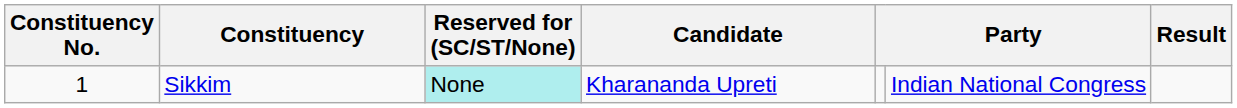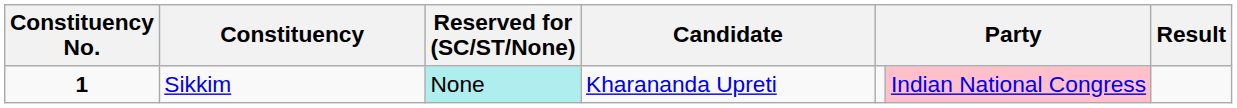(82, 84) normal -> (82, 84) bold
(1019, 84) no background -> (1019, 84) pink background
